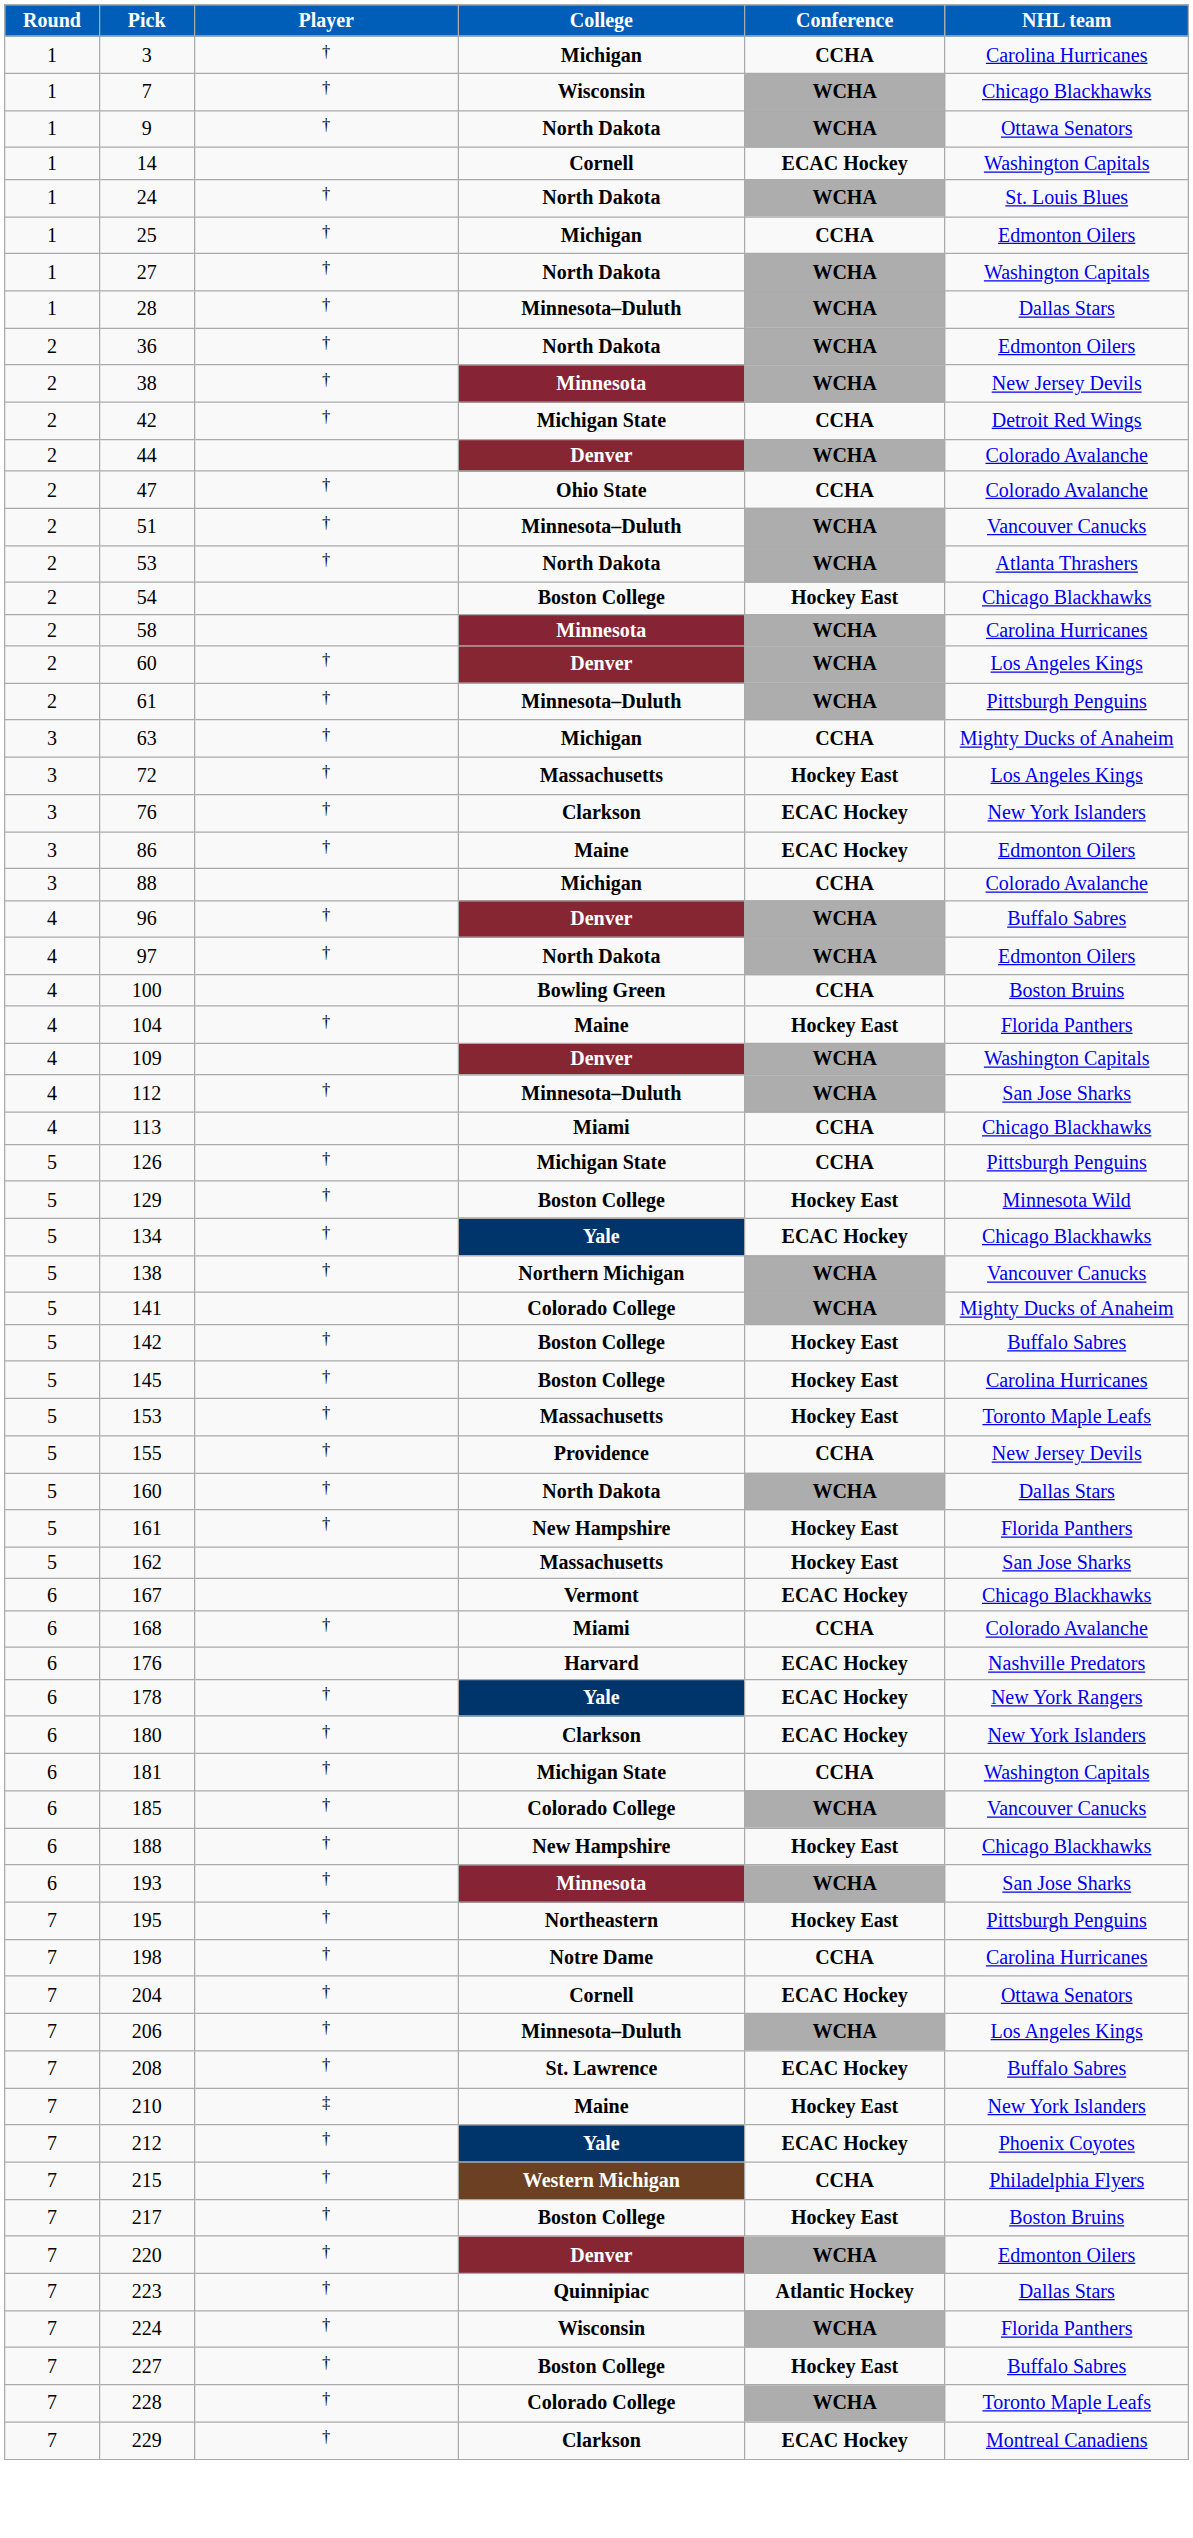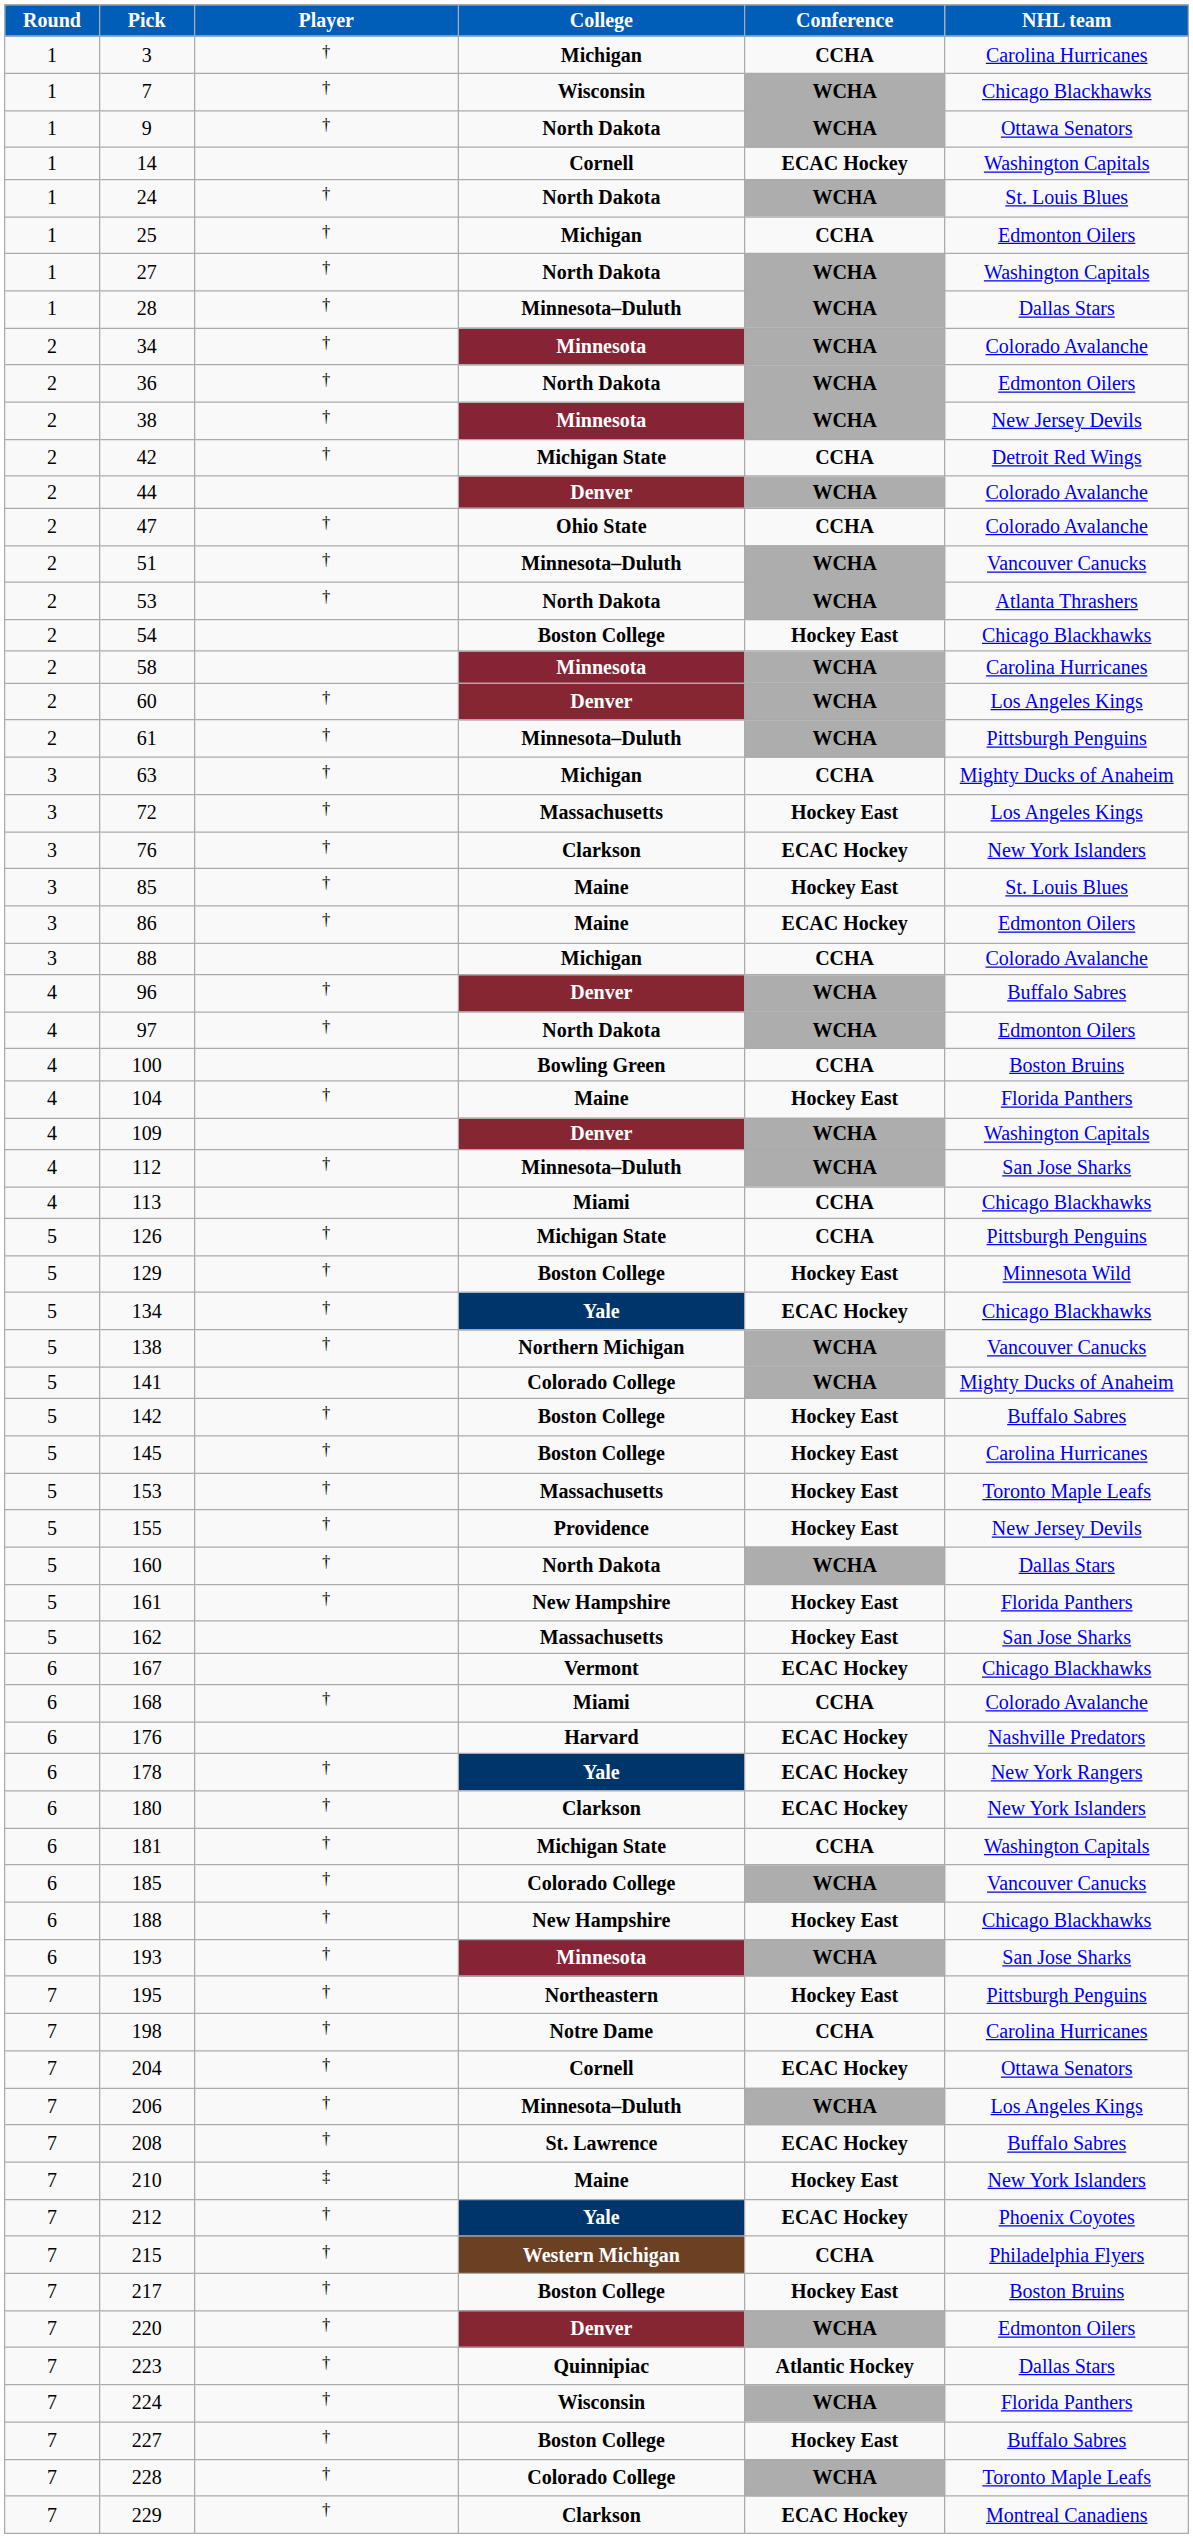+ row: (147, 346)
+ row: (147, 887)
(845, 1454) CCHA -> (845, 1528) Hockey East
